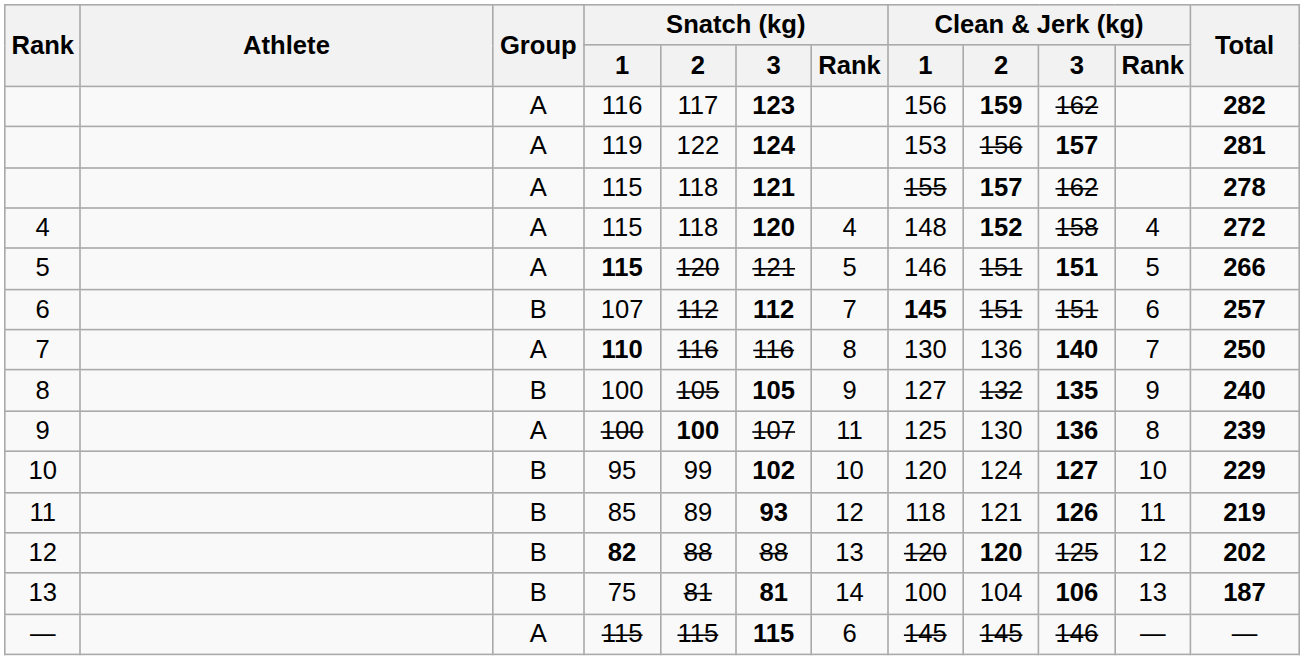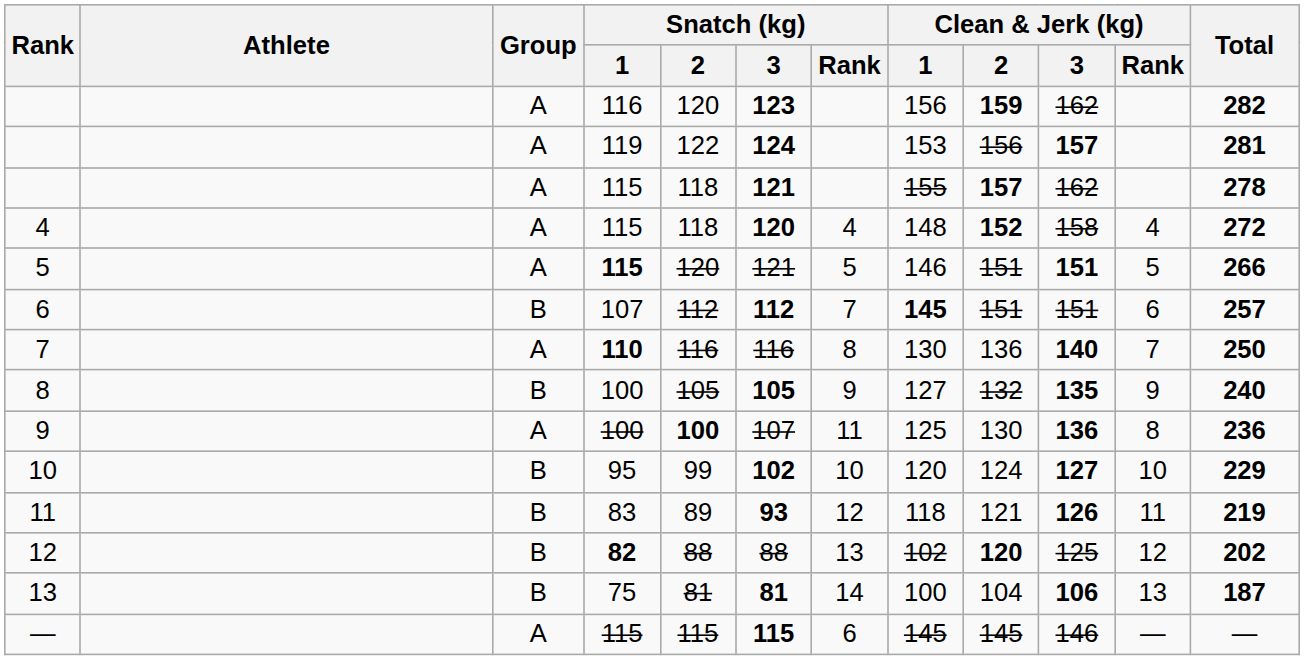(698, 106) 117 -> (698, 106) 120
(1244, 430) 239 -> (1244, 430) 236
(622, 512) 85 -> (622, 512) 83
(925, 552) 120 -> (925, 552) 102
